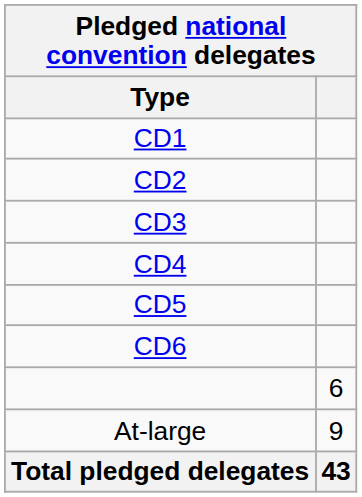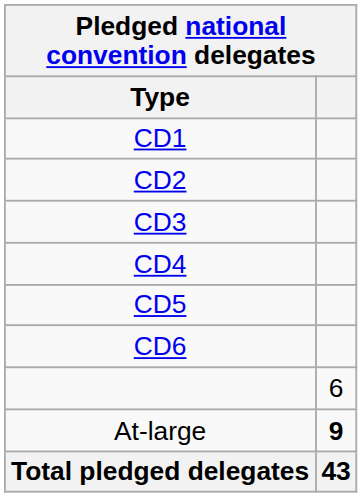(336, 430) normal -> (336, 430) bold
